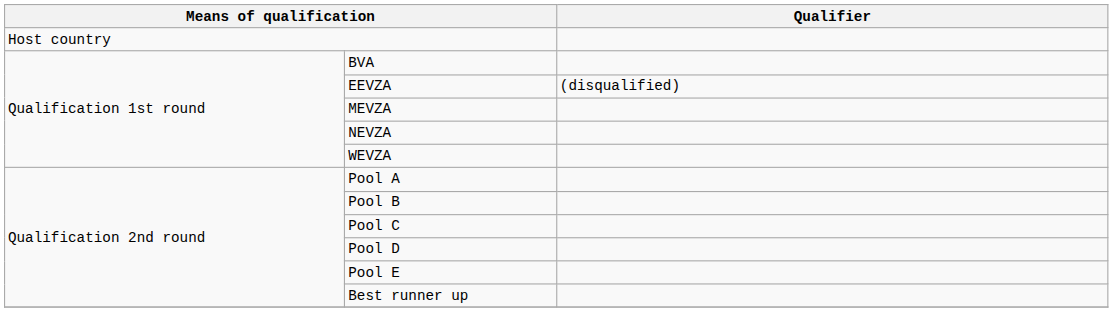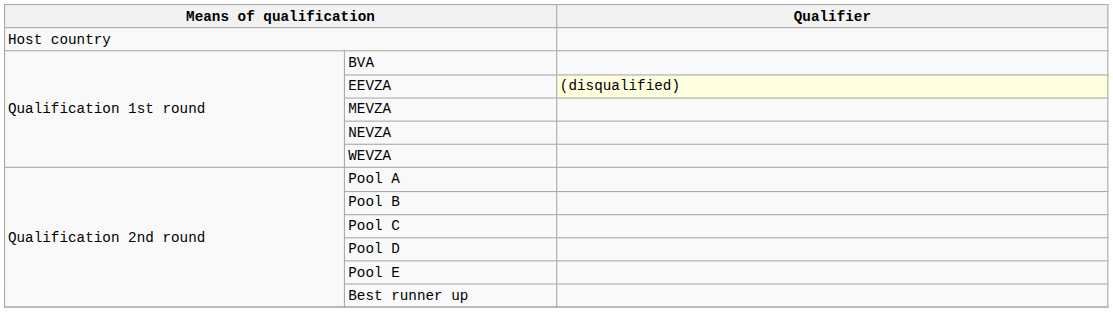(620, 86) no background -> (620, 86) lightyellow background
